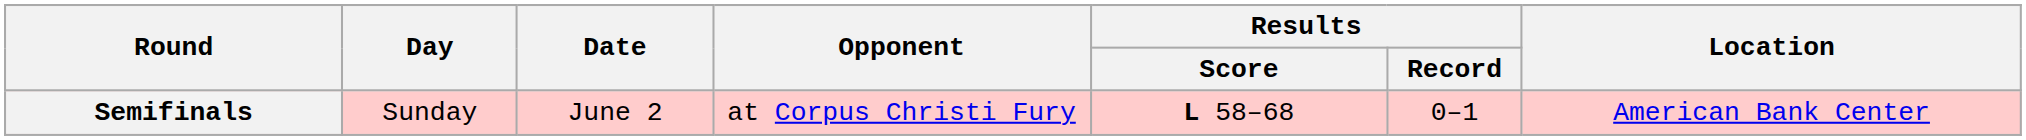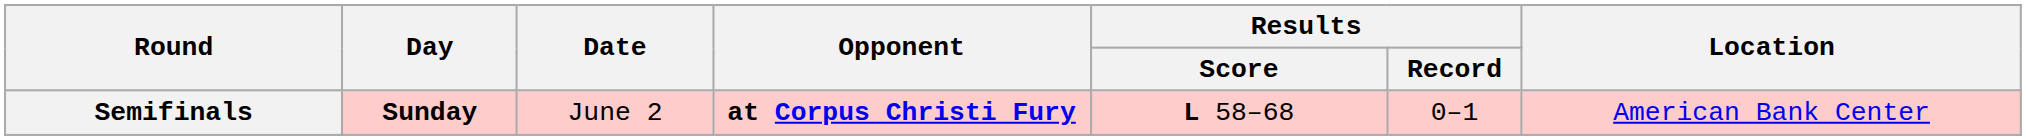(430, 113) normal -> (430, 113) bold
(902, 113) normal -> (902, 113) bold
